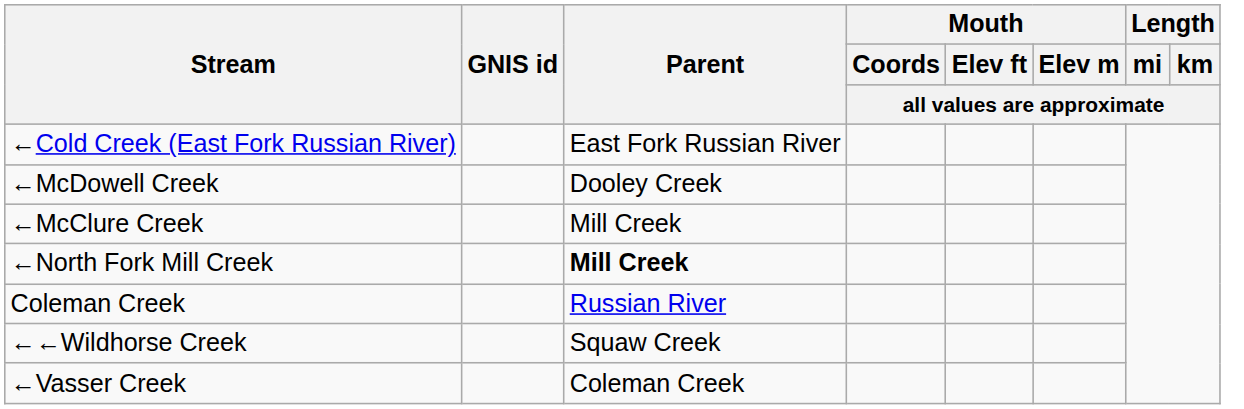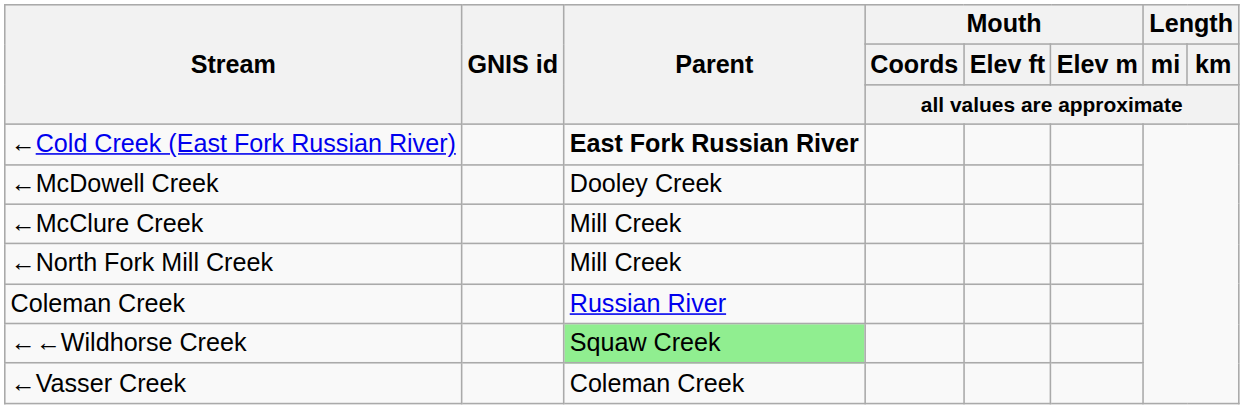(705, 143) normal -> (714, 143) bold
(629, 263) bold -> (626, 263) normal
(645, 343) no background -> (645, 343) lightgreen background
